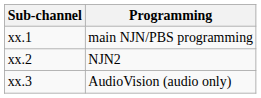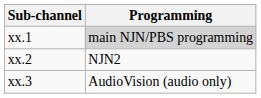(171, 37) no background -> (171, 37) lightgrey background
